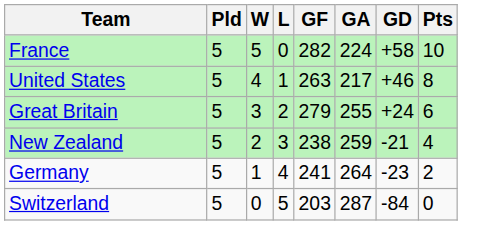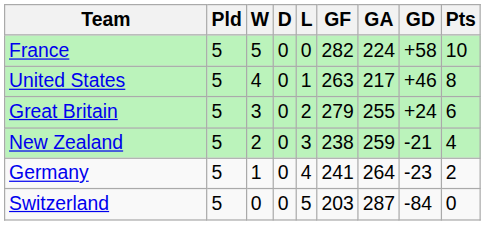+ column: (285, 19)
